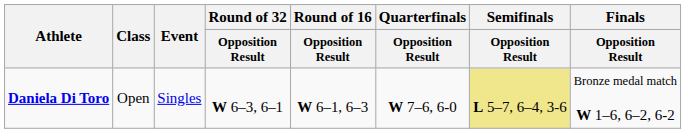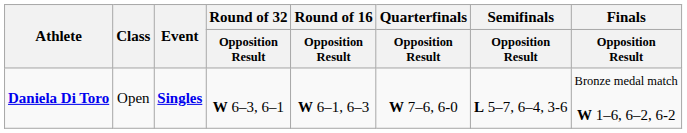(179, 98) normal -> (180, 98) bold
(520, 107) khaki background -> (521, 107) no background
